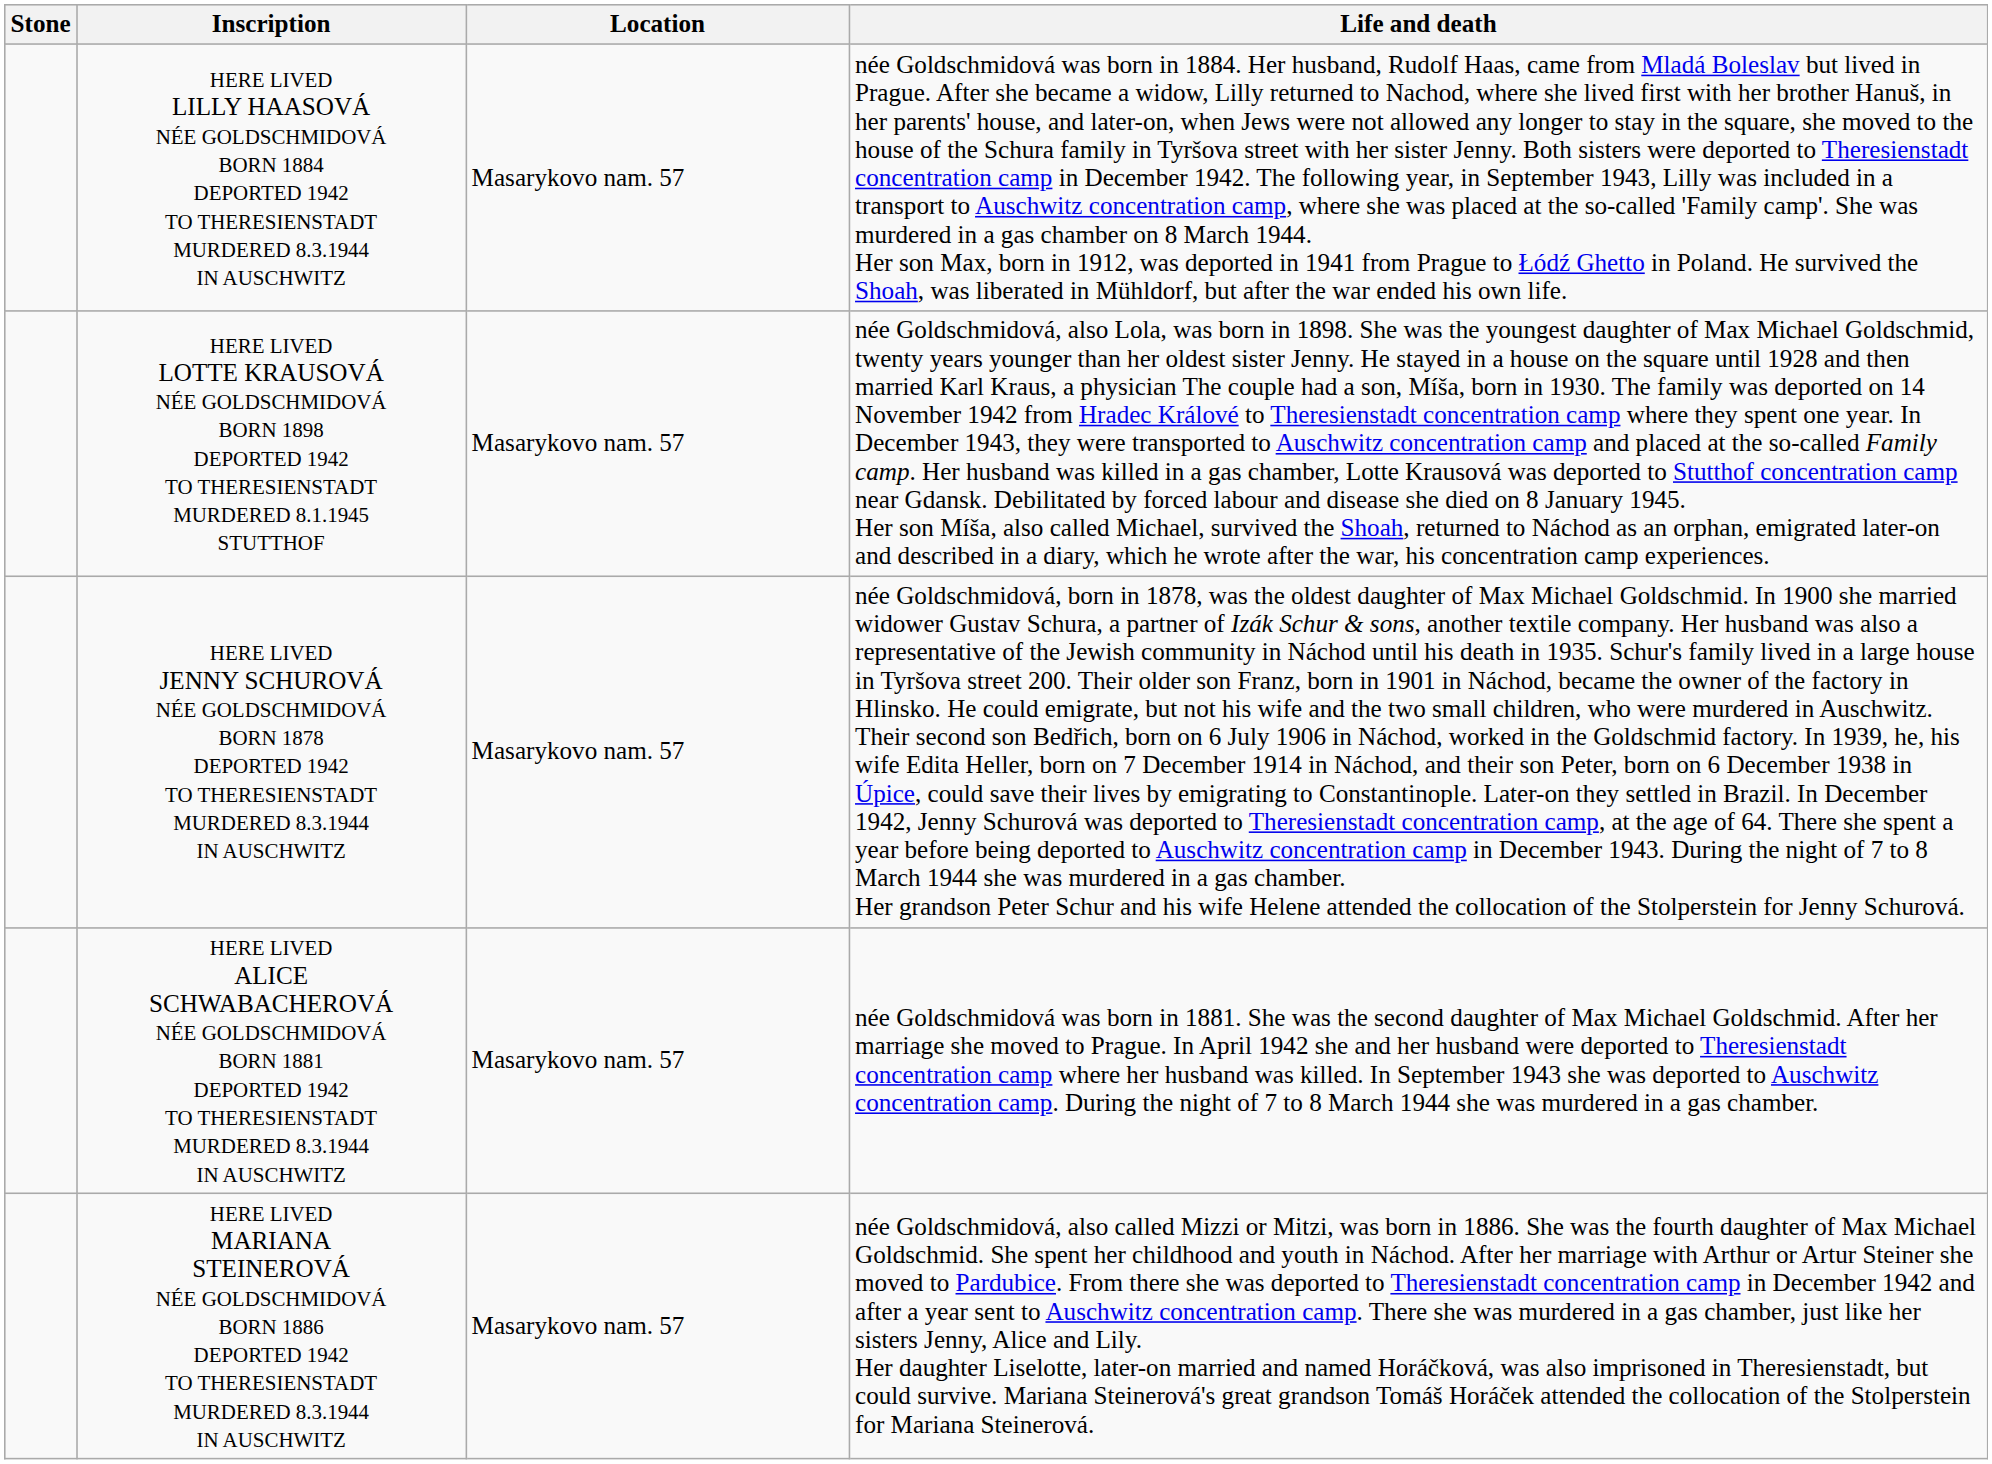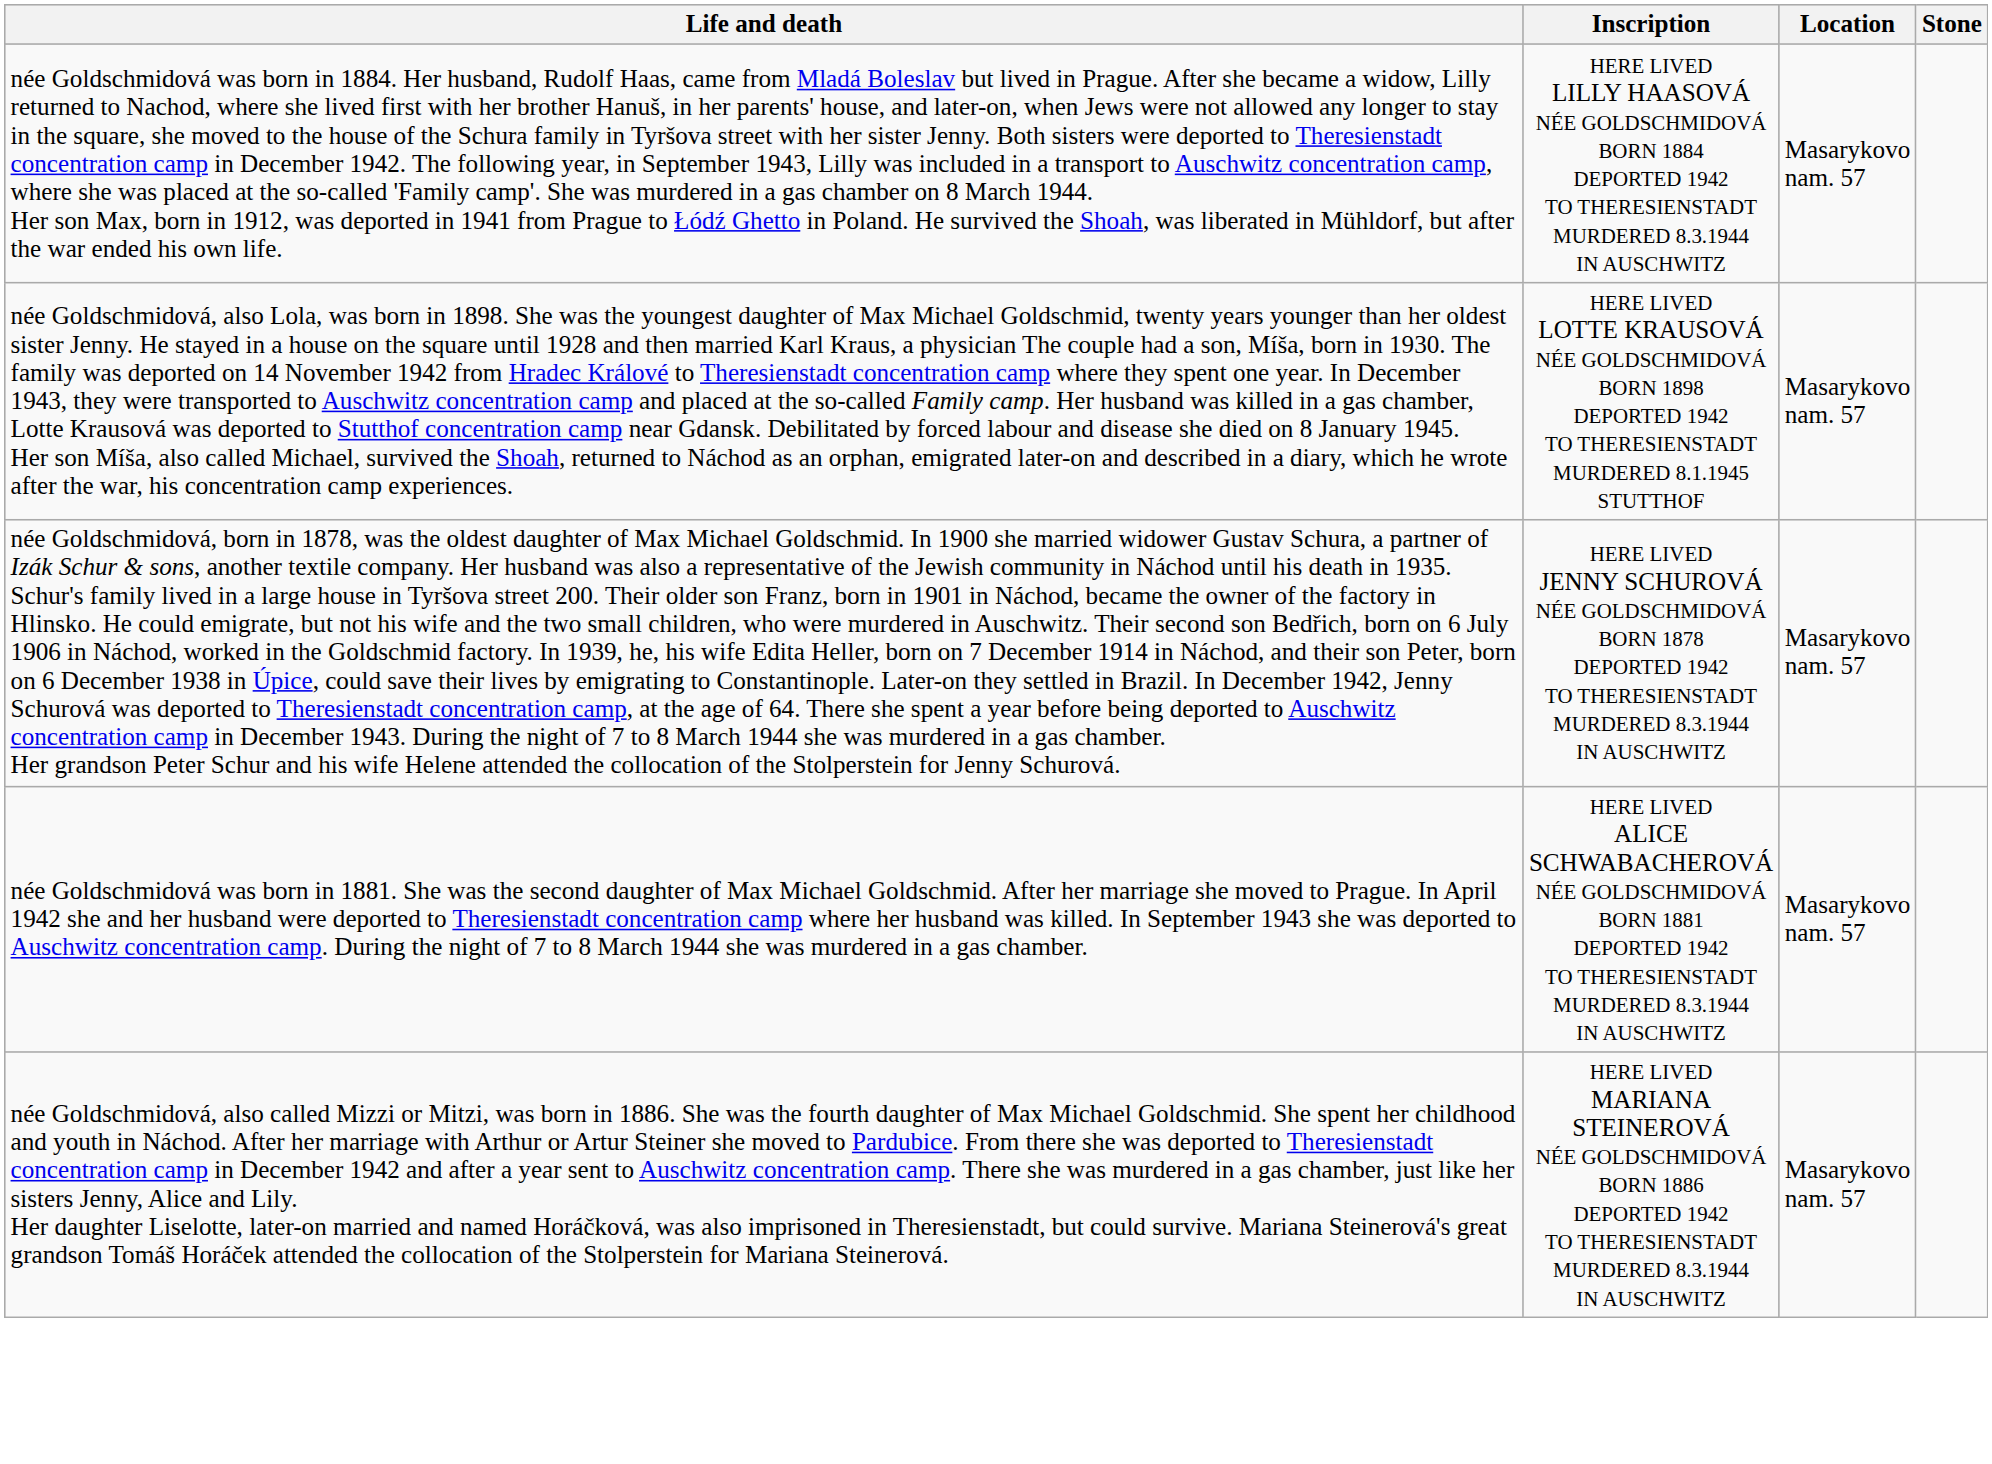columns swapped: (41, 24) <-> (1418, 24)
